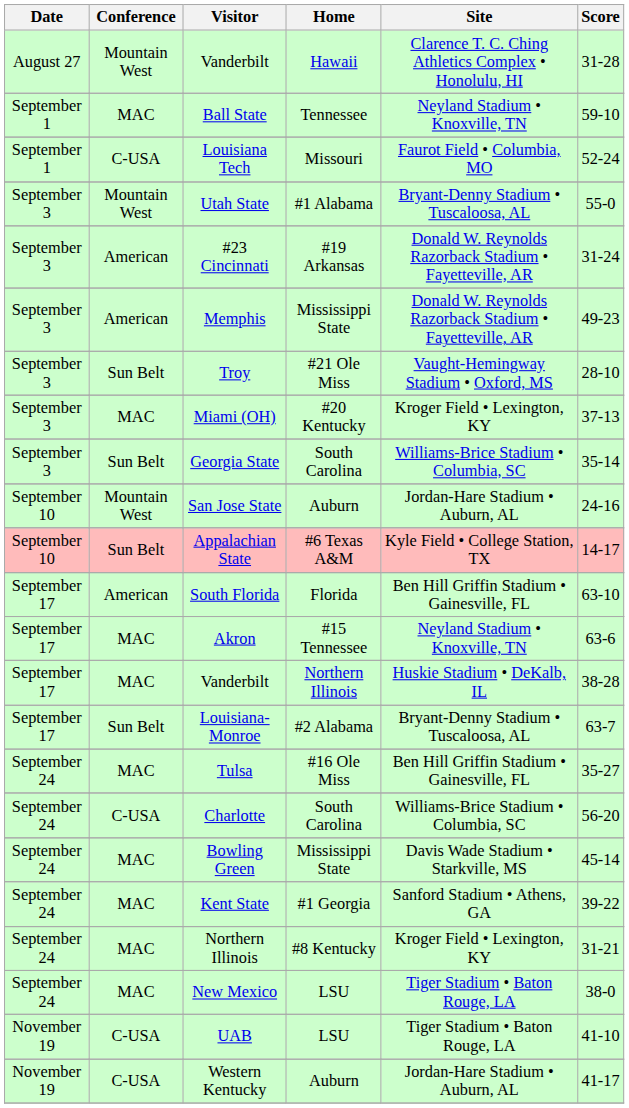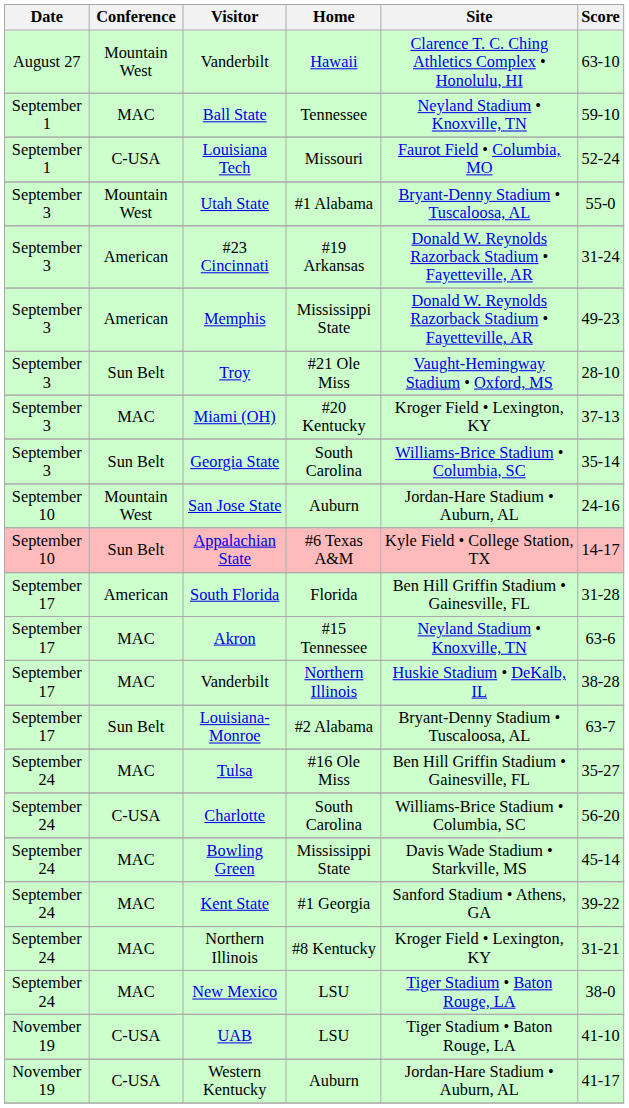(601, 61) 31-28 -> (601, 61) 63-10
(601, 594) 63-10 -> (601, 594) 31-28
